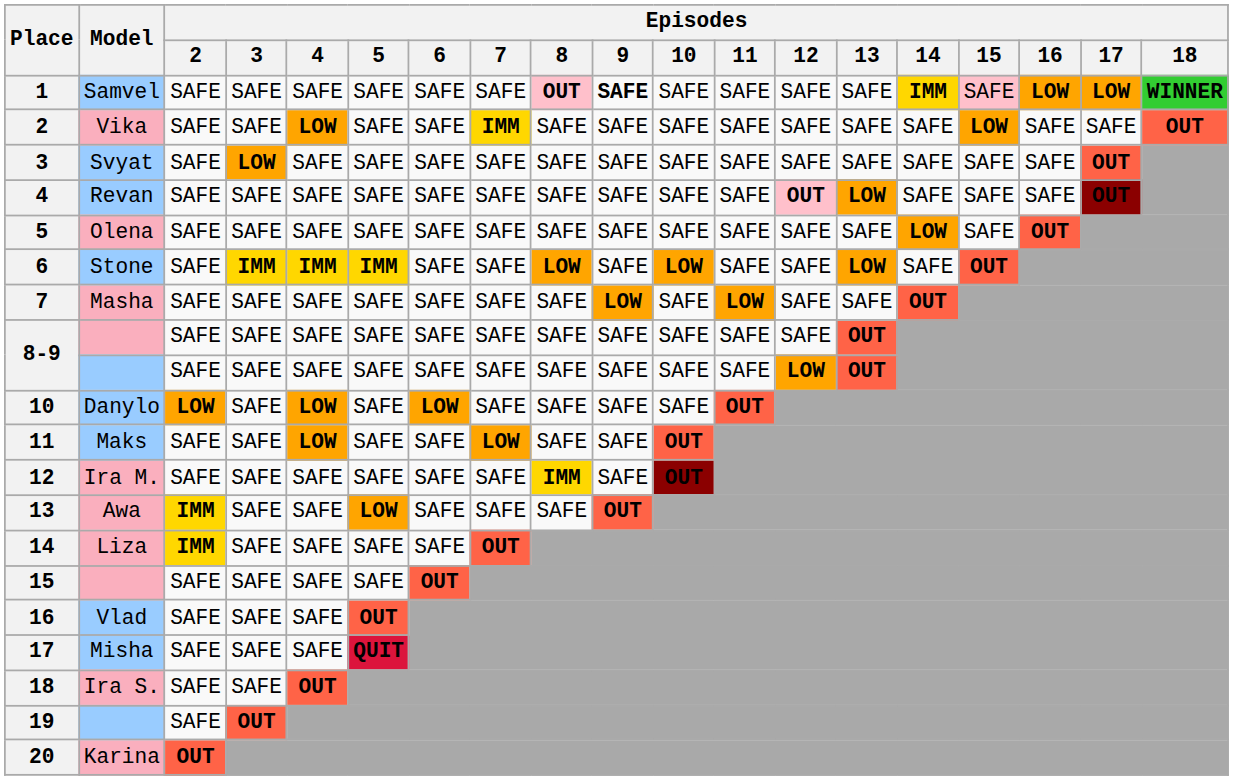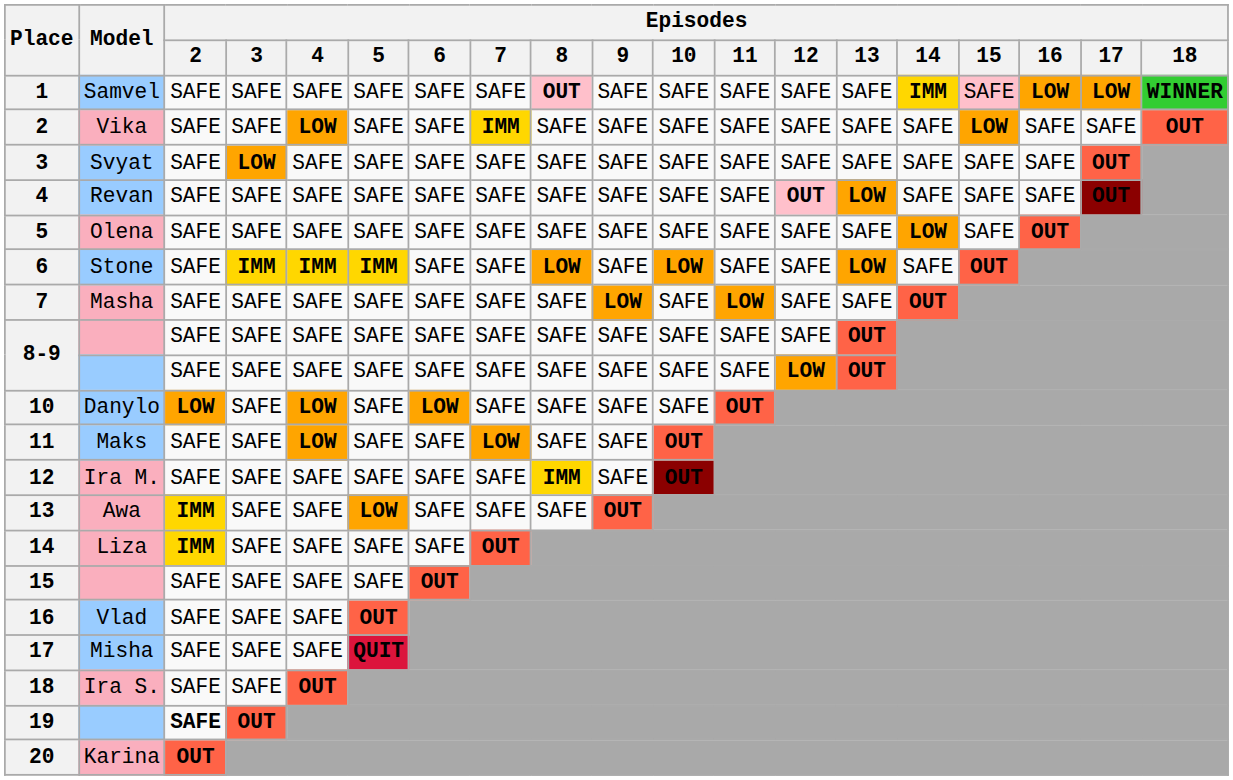(623, 92) bold -> (623, 92) normal
(196, 723) normal -> (196, 723) bold
